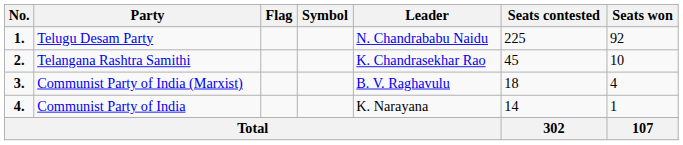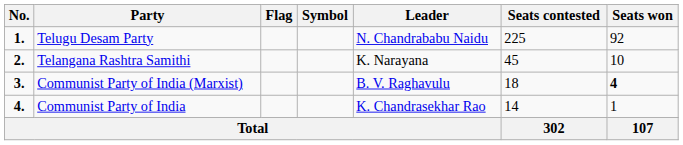(421, 60) K. Chandrasekhar Rao -> (392, 60) K. Narayana
(614, 83) normal -> (614, 83) bold
(392, 106) K. Narayana -> (421, 106) K. Chandrasekhar Rao
